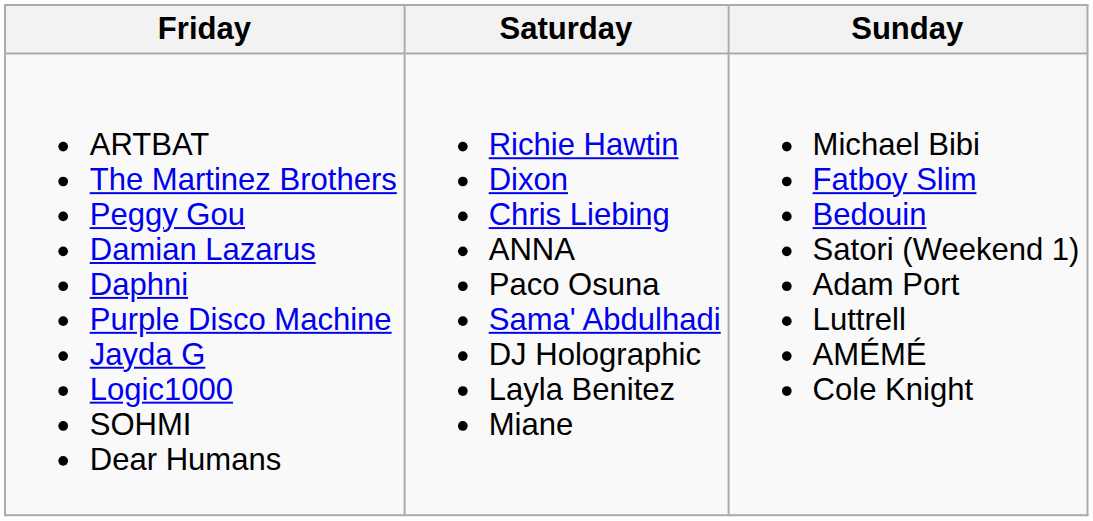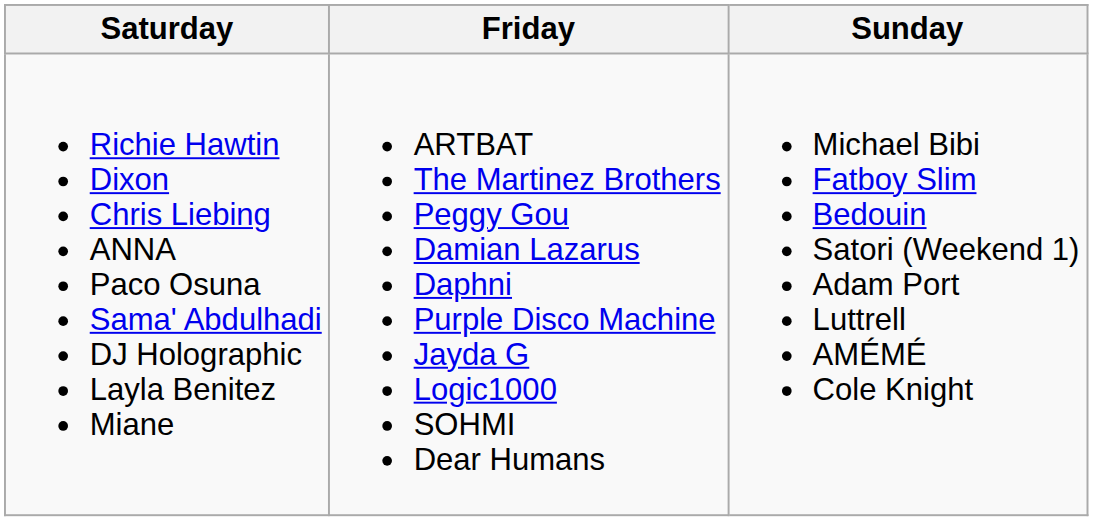columns swapped: (204, 29) <-> (566, 29)
